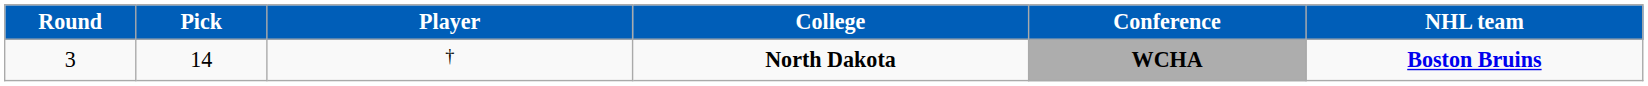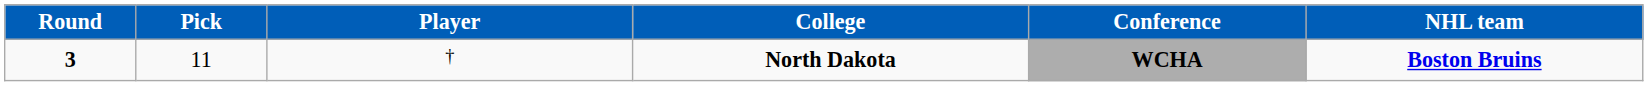(70, 60) normal -> (70, 60) bold
(201, 60) 14 -> (201, 60) 11
